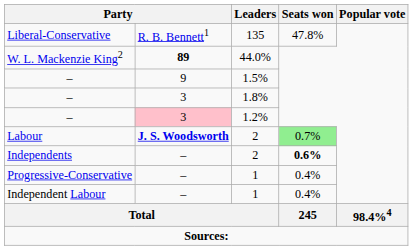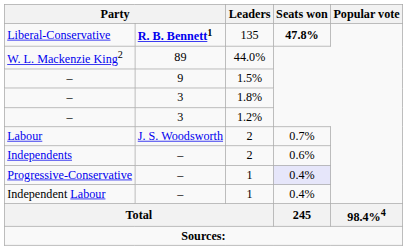(173, 35) normal -> (175, 35) bold
(308, 35) normal -> (302, 35) bold
(183, 57) bold -> (180, 57) normal
(183, 117) pink background -> (180, 117) no background
(183, 136) bold -> (180, 136) normal
(308, 136) lightgreen background -> (302, 136) no background
(308, 155) bold -> (302, 155) normal
(308, 175) no background -> (302, 175) lavender background
